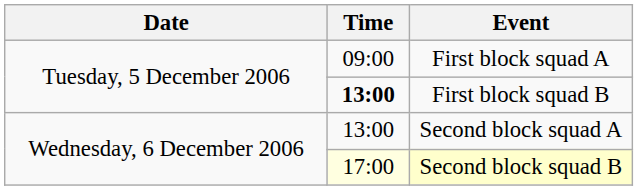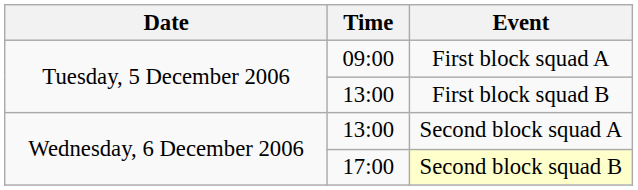(368, 94) bold -> (368, 94) normal
(368, 166) lightyellow background -> (368, 166) no background
